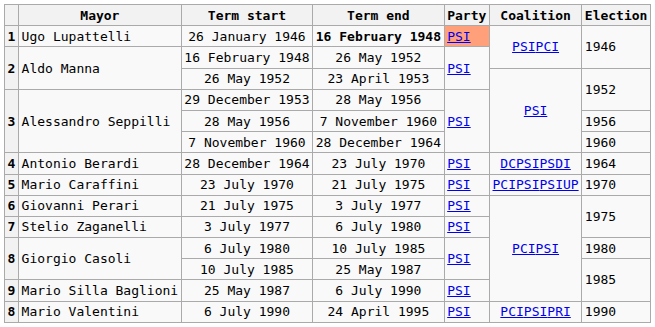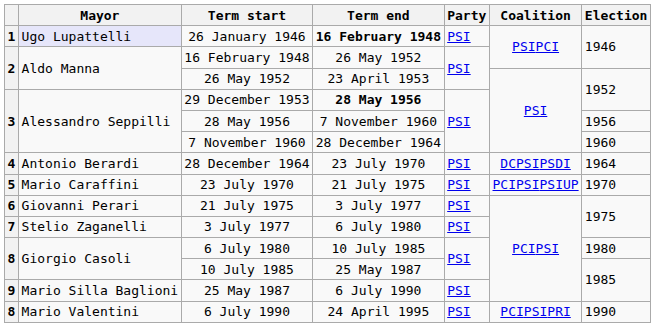(76, 36) no background -> (76, 36) lavender background
(459, 36) lightsalmon background -> (459, 36) no background
(378, 100) normal -> (378, 100) bold
